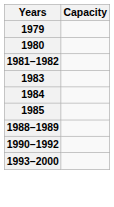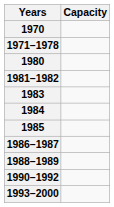+ row: (33, 29)
+ row: (33, 45)
- row: (33, 29)
+ row: (33, 144)
